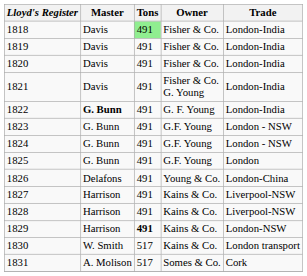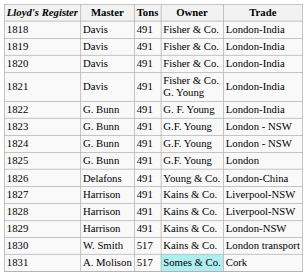(145, 30) lightgreen background -> (145, 30) no background
(102, 110) bold -> (101, 110) normal
(145, 229) bold -> (145, 229) normal
(192, 263) no background -> (192, 263) paleturquoise background
